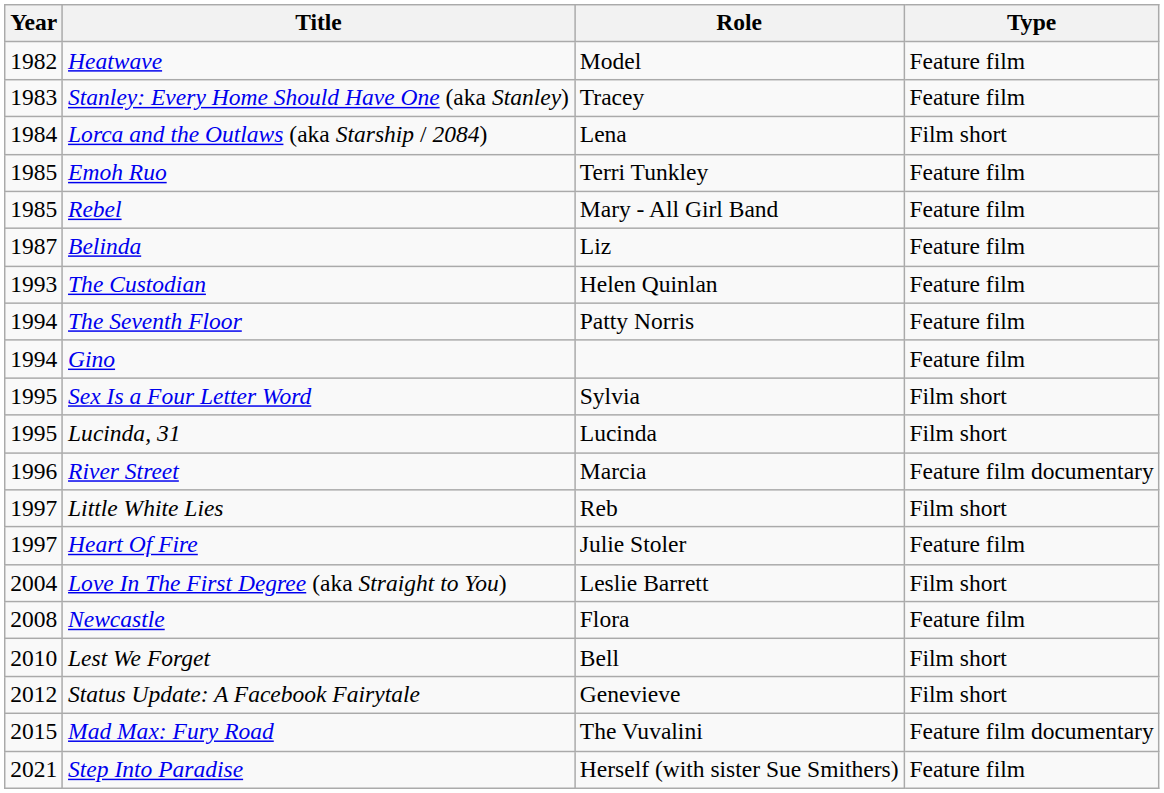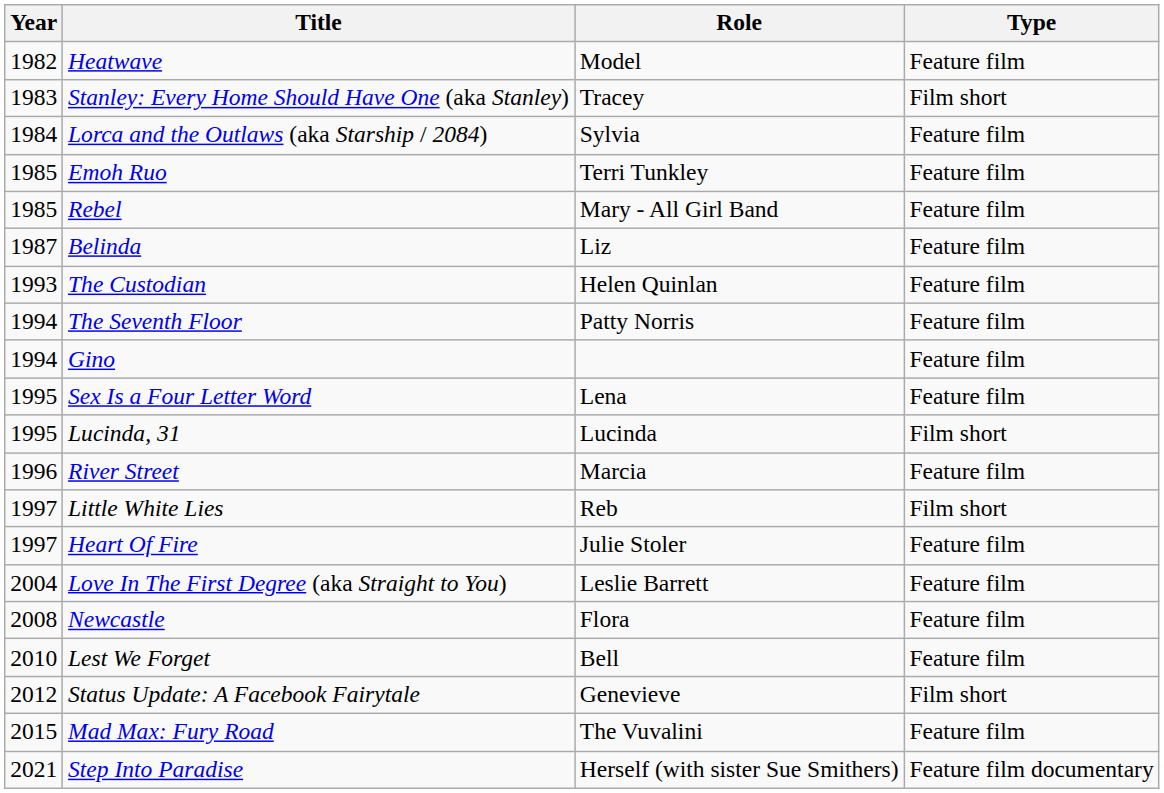(967, 97) Feature film -> (958, 97) Film short
(603, 135) Lena -> (610, 135) Sylvia
(958, 135) Film short -> (967, 135) Feature film
(610, 396) Sylvia -> (603, 396) Lena
(958, 396) Film short -> (967, 396) Feature film
(1032, 470) Feature film documentary -> (967, 470) Feature film
(958, 582) Film short -> (967, 582) Feature film
(958, 657) Film short -> (967, 657) Feature film
(1032, 731) Feature film documentary -> (967, 731) Feature film
(967, 769) Feature film -> (1032, 769) Feature film documentary
